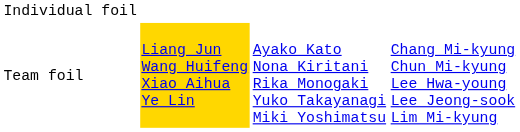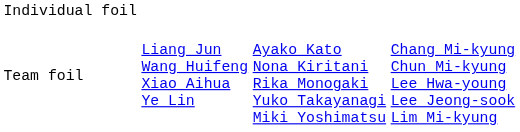(195, 75) gold background -> (195, 75) no background
